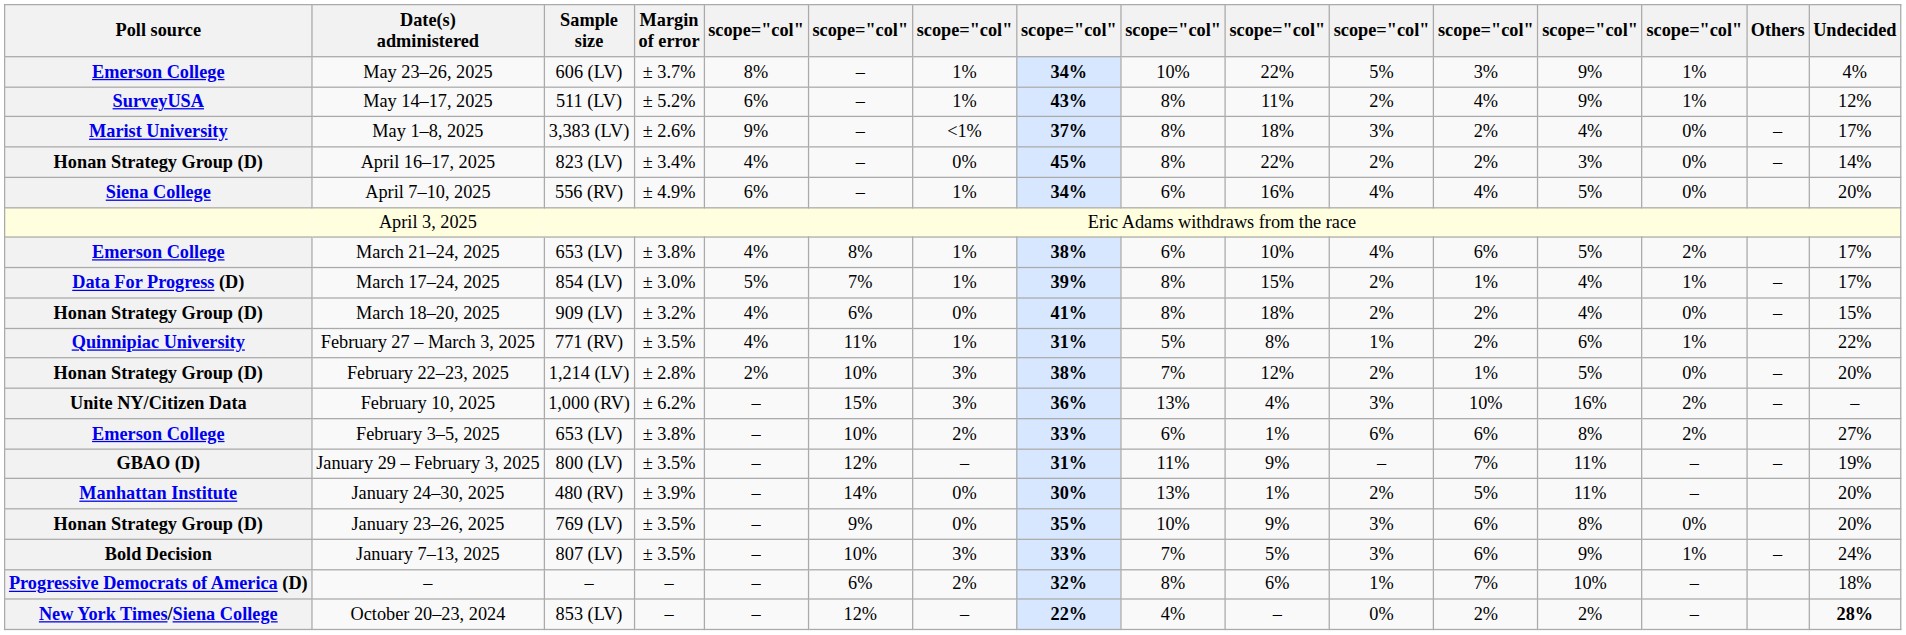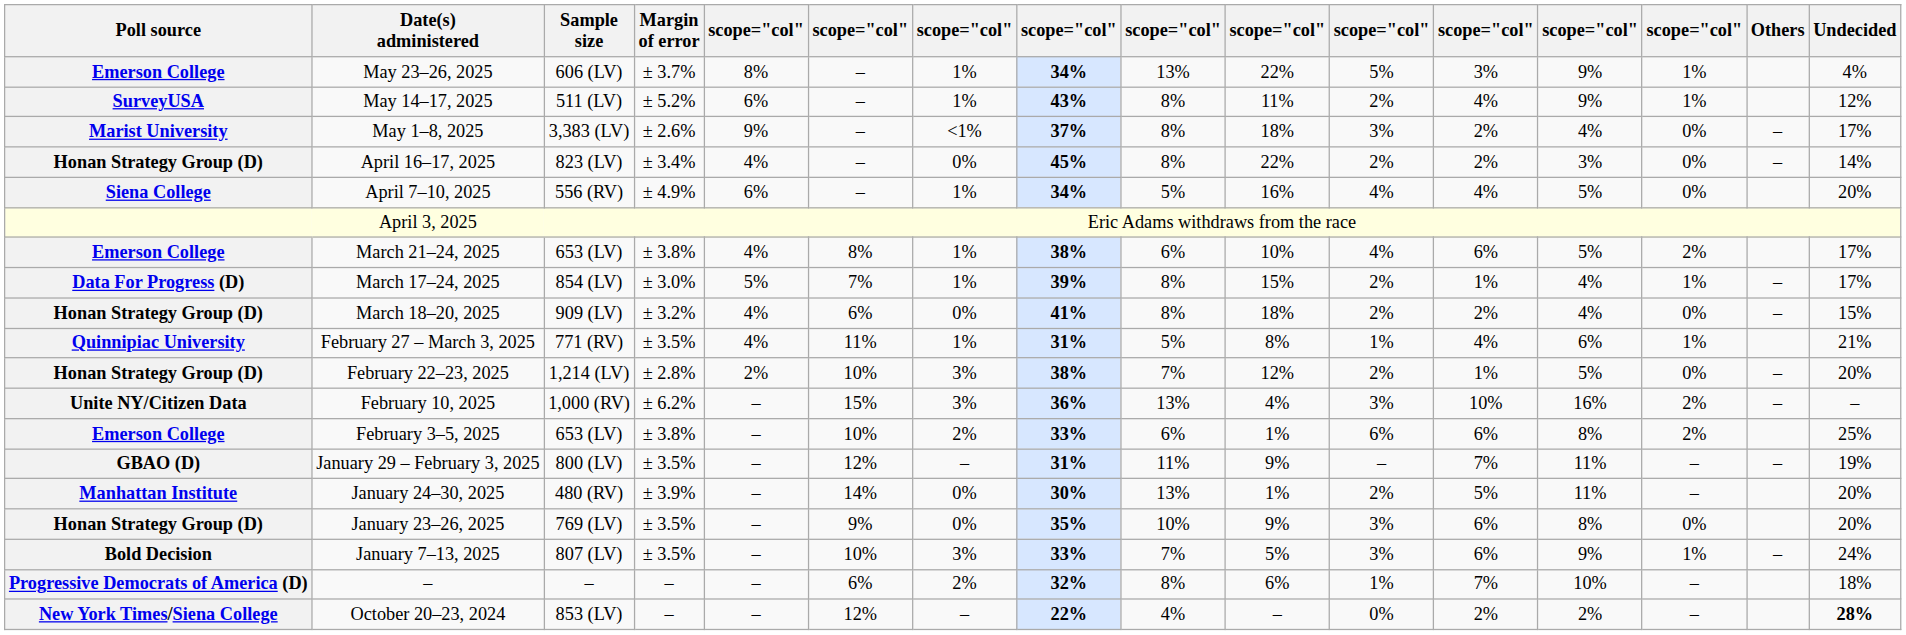(1173, 71) 10% -> (1173, 71) 13%
(1173, 192) 6% -> (1173, 192) 5%
(1486, 343) 2% -> (1486, 343) 4%
(1855, 343) 22% -> (1855, 343) 21%
(1855, 433) 27% -> (1855, 433) 25%
